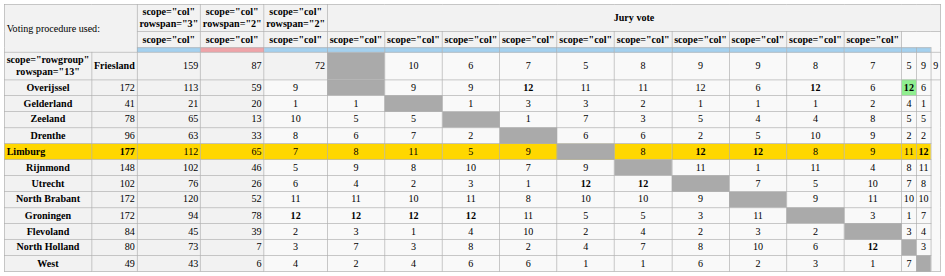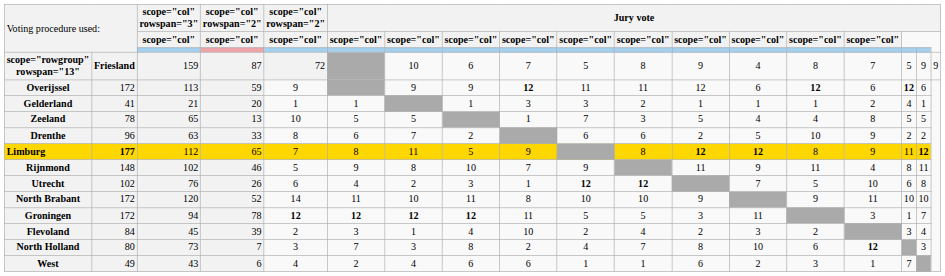(758, 66) 9 -> (758, 66) 4
(909, 87) lightgreen background -> (909, 87) no background
(758, 167) 1 -> (758, 167) 9
(909, 183) 7 -> (909, 183) 6
(296, 199) 11 -> (296, 199) 14
